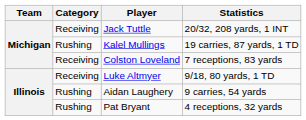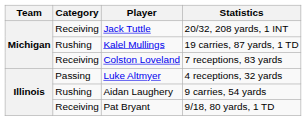(77, 76) Receiving -> (73, 76) Passing
(229, 76) 9/18, 80 yards, 1 TD -> (233, 76) 4 receptions, 32 yards
(73, 107) Rushing -> (77, 107) Receiving
(233, 107) 4 receptions, 32 yards -> (229, 107) 9/18, 80 yards, 1 TD
